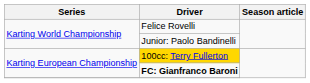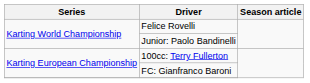(185, 56) gold background -> (185, 56) no background
(190, 70) bold -> (186, 70) normal
